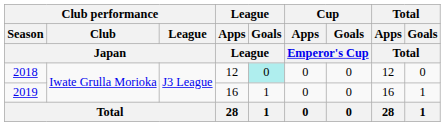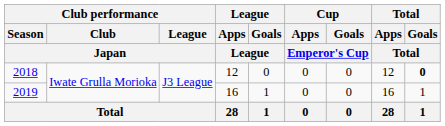(266, 72) paleturquoise background -> (266, 72) no background
(423, 72) normal -> (423, 72) bold
